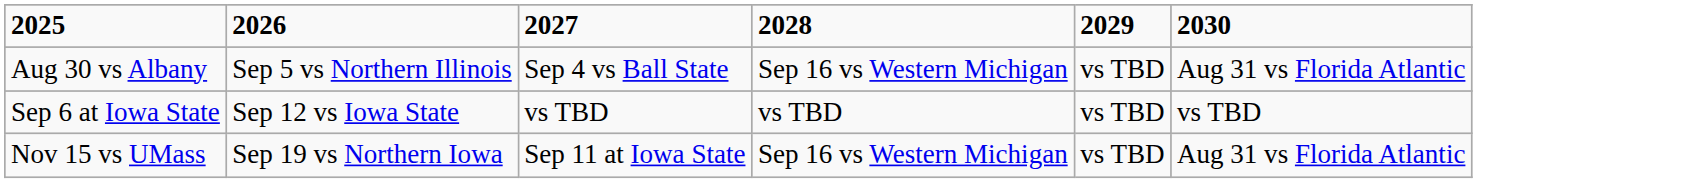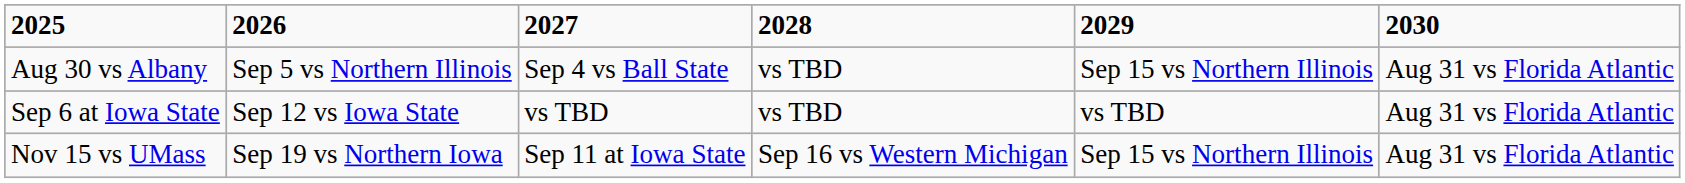(913, 68) Sep 16 vs Western Michigan -> (800, 68) vs TBD
(1122, 68) vs TBD -> (1227, 68) Sep 15 vs Northern Illinois
(1219, 111) vs TBD -> (1530, 111) Aug 31 vs Florida Atlantic
(1122, 154) vs TBD -> (1227, 154) Sep 15 vs Northern Illinois
